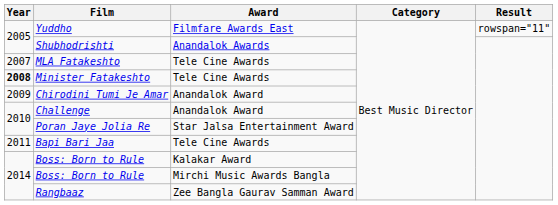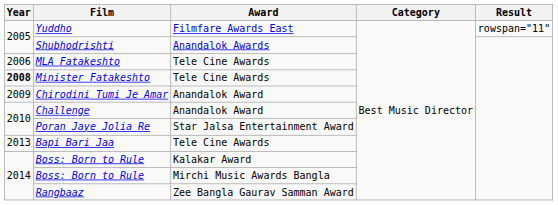(19, 61) 2007 -> (19, 61) 2006
(19, 143) 2011 -> (19, 143) 2013
